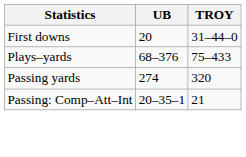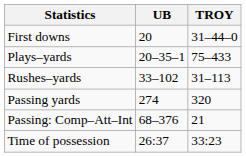(159, 57) 68–376 -> (162, 57) 20–35–1
+ row: (44, 78)
(162, 99) 20–35–1 -> (159, 120) 68–376
+ row: (59, 141)
